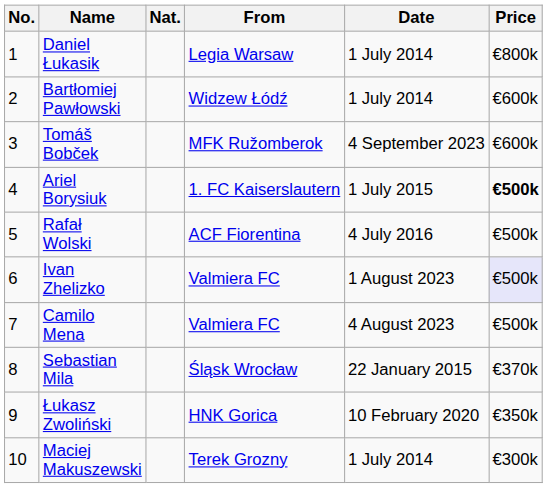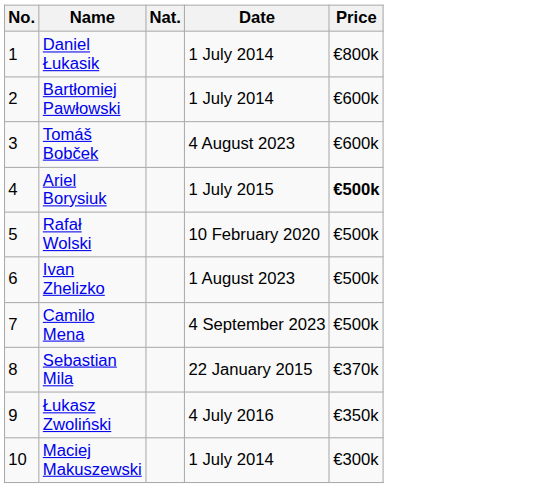- column: (264, 18)
(416, 144) 4 September 2023 -> (242, 144) 4 August 2023
(390, 234) 4 July 2016 -> (254, 234) 10 February 2020
(515, 279) lavender background -> (356, 279) no background
(401, 324) 4 August 2023 -> (257, 324) 4 September 2023
(414, 414) 10 February 2020 -> (231, 414) 4 July 2016
